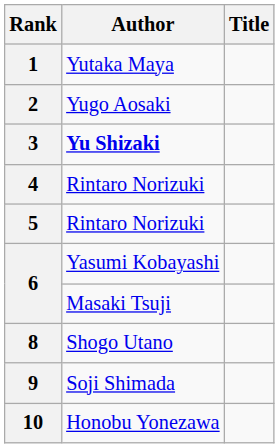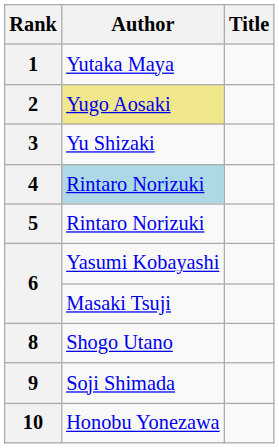(118, 104) no background -> (118, 104) khaki background
(113, 143) bold -> (110, 143) normal
(135, 183) no background -> (135, 183) lightblue background
